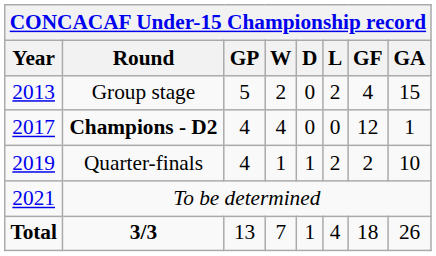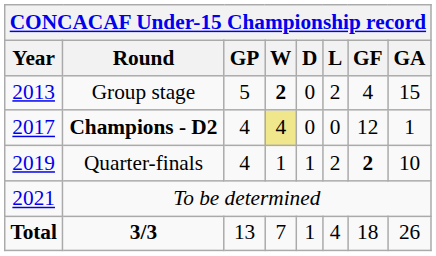(281, 92) normal -> (281, 92) bold
(281, 127) no background -> (281, 127) khaki background
(368, 163) normal -> (368, 163) bold
